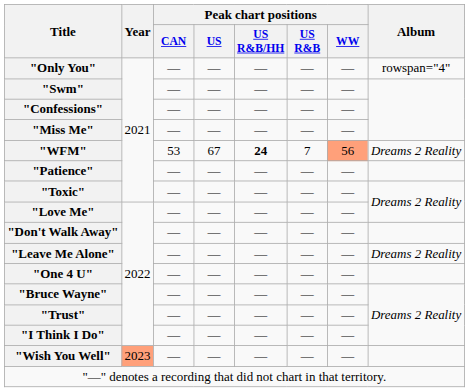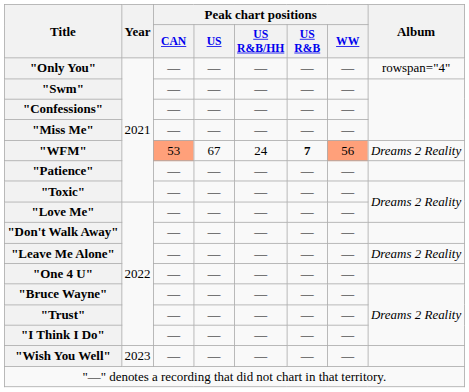(174, 150) no background -> (174, 150) lightsalmon background
(261, 150) bold -> (261, 150) normal
(307, 150) normal -> (307, 150) bold
(137, 356) lightsalmon background -> (137, 356) no background
